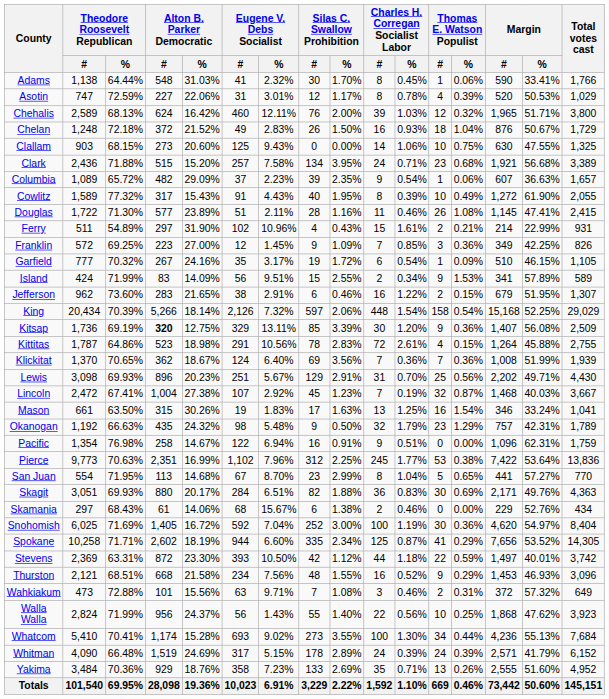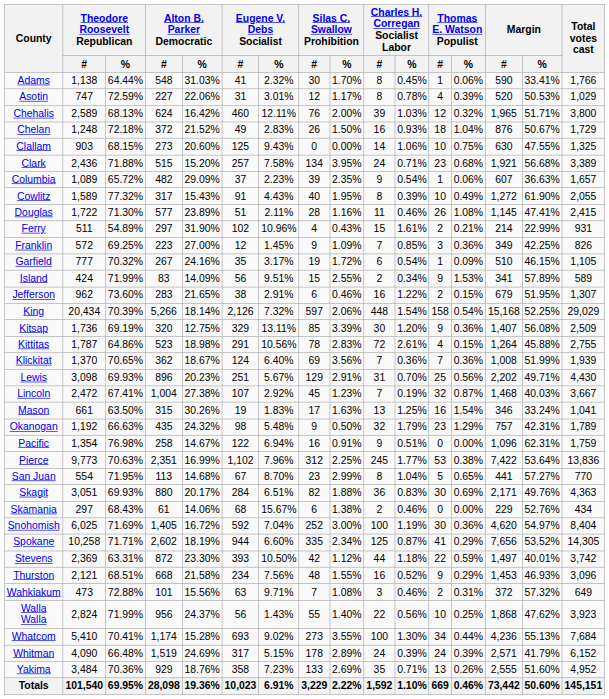(164, 328) bold -> (164, 328) normal
